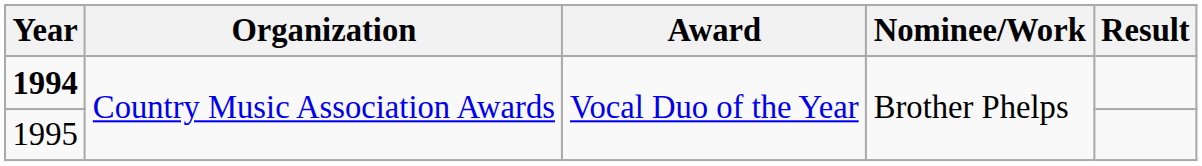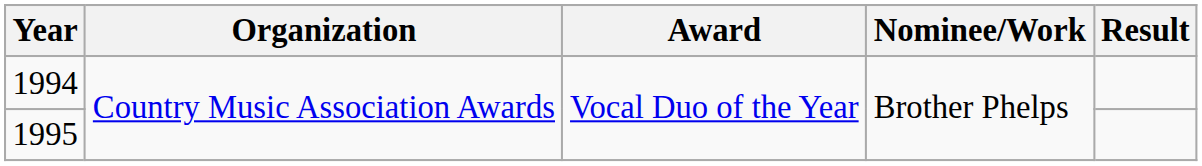(45, 82) bold -> (45, 82) normal
